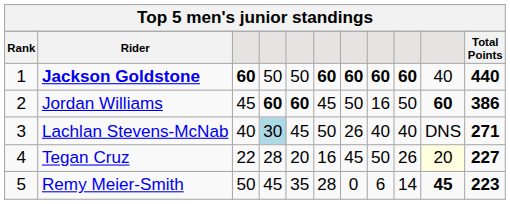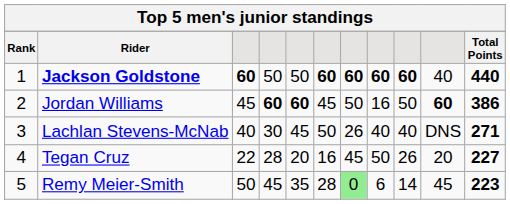(273, 130) lightblue background -> (273, 130) no background
(443, 157) lightyellow background -> (443, 157) no background
(354, 185) no background -> (354, 185) lightgreen background
(443, 185) bold -> (443, 185) normal
